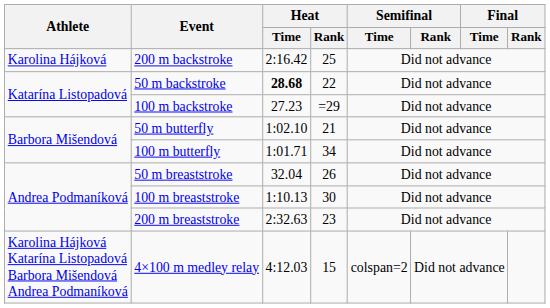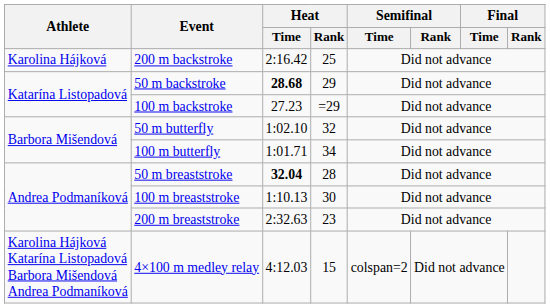(329, 83) 22 -> (329, 83) 29
(329, 129) 21 -> (329, 129) 32
(287, 174) normal -> (287, 174) bold
(329, 174) 26 -> (329, 174) 28
